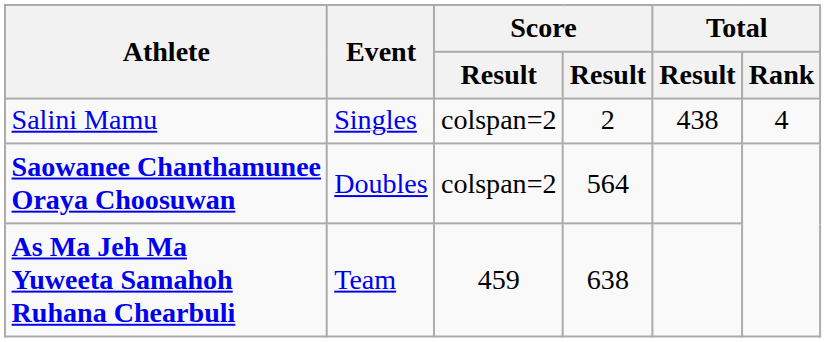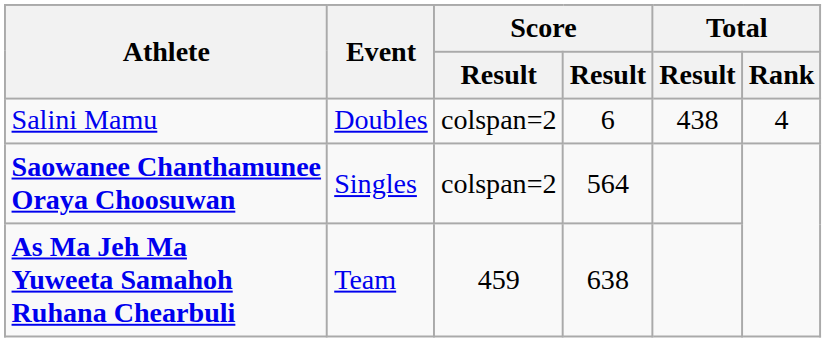(376, 120) Singles -> (381, 120) Doubles
(608, 120) 2 -> (608, 120) 6
(381, 183) Doubles -> (376, 183) Singles
